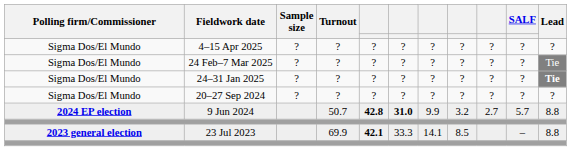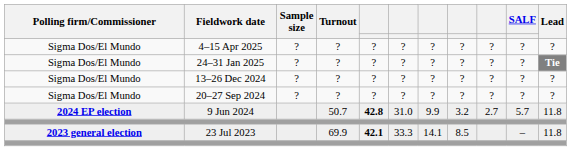- row: (94, 63)
+ row: (94, 79)
(403, 111) bold -> (403, 111) normal
(552, 111) 8.8 -> (552, 111) 11.8
(552, 132) 8.8 -> (552, 132) 11.8
